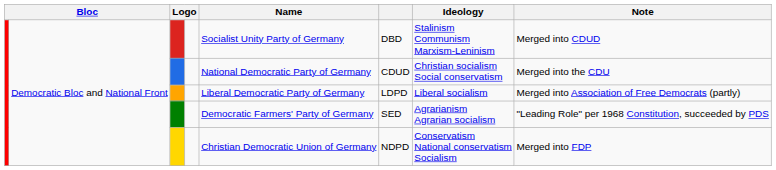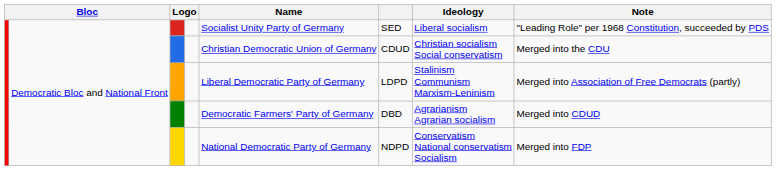(392, 39) DBD -> (391, 28) SED
(455, 39) Stalinism Communism Marxism-Leninism -> (451, 28) Liberal socialism
(558, 39) Merged into CDUD -> (643, 28) "Leading Role" per 1968 Constitution, succeeded by PDS
(286, 71) National Democratic Party of Germany -> (289, 49) Christian Democratic Union of Germany
(451, 93) Liberal socialism -> (455, 81) Stalinism Communism Marxism-Leninism
(391, 114) SED -> (392, 114) DBD
(643, 114) "Leading Role" per 1968 Constitution, succeeded by PDS -> (558, 114) Merged into CDUD
(289, 146) Christian Democratic Union of Germany -> (286, 146) National Democratic Party of Germany
